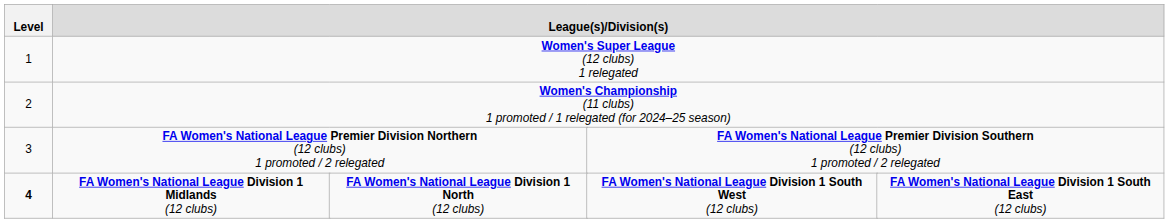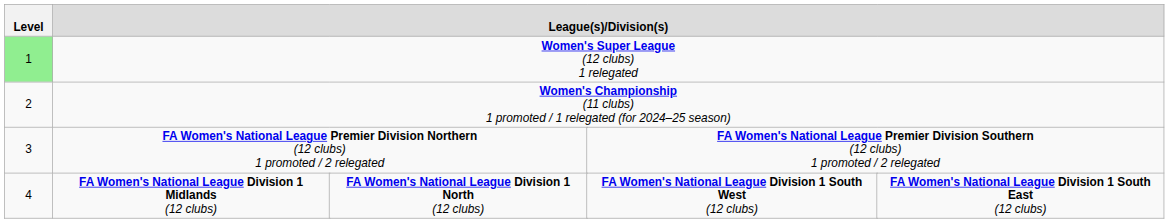(29, 59) no background -> (29, 59) lightgreen background
(29, 195) bold -> (29, 195) normal
